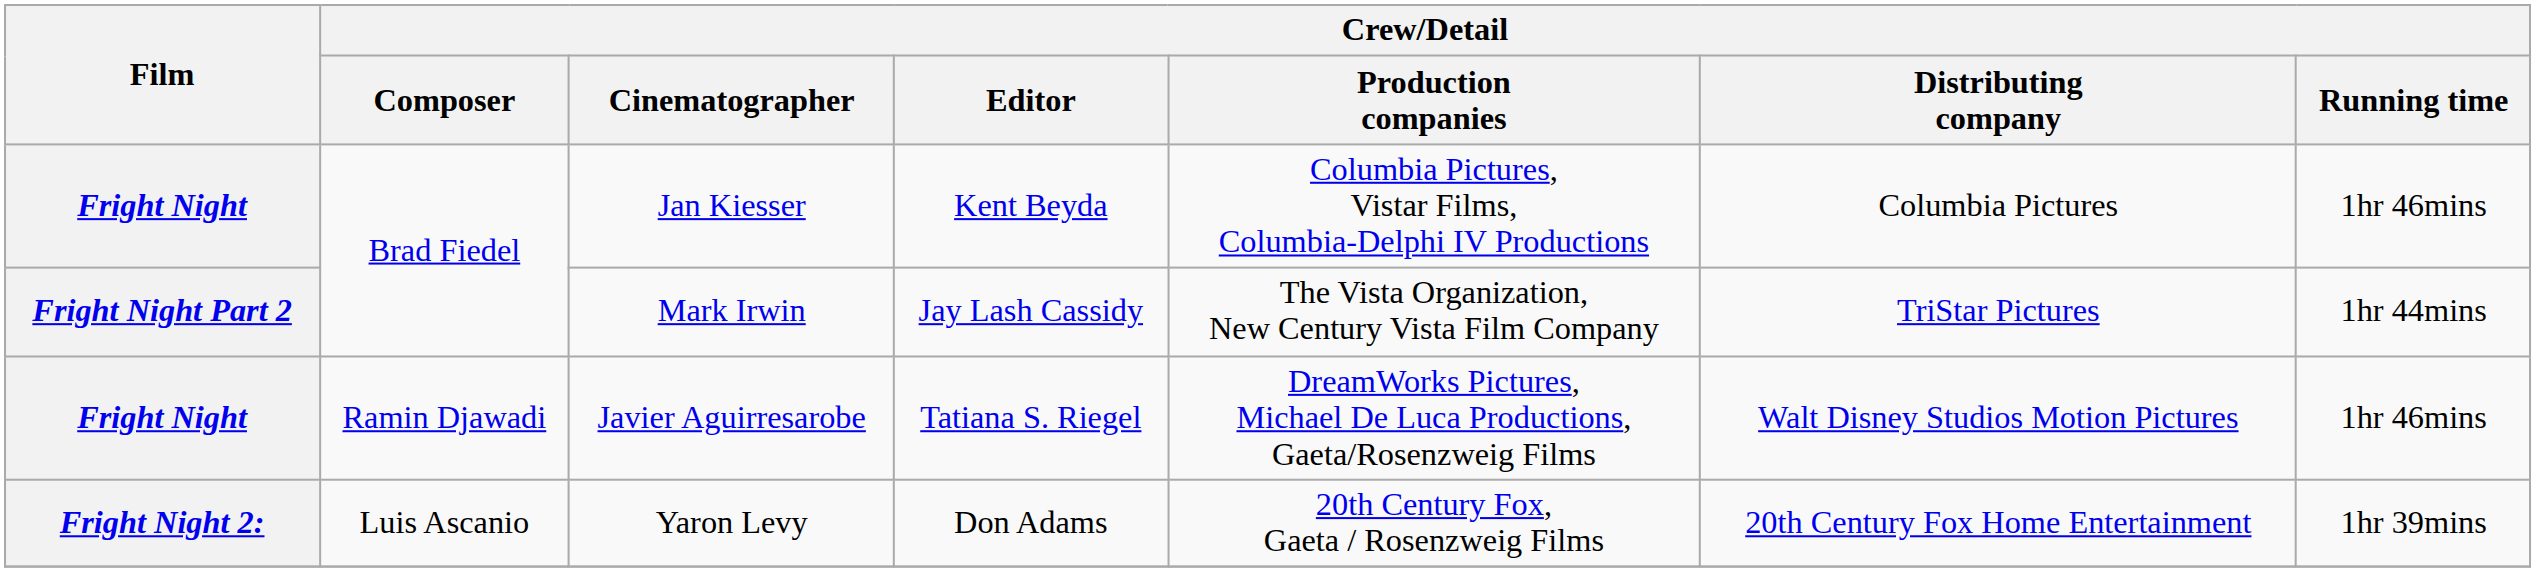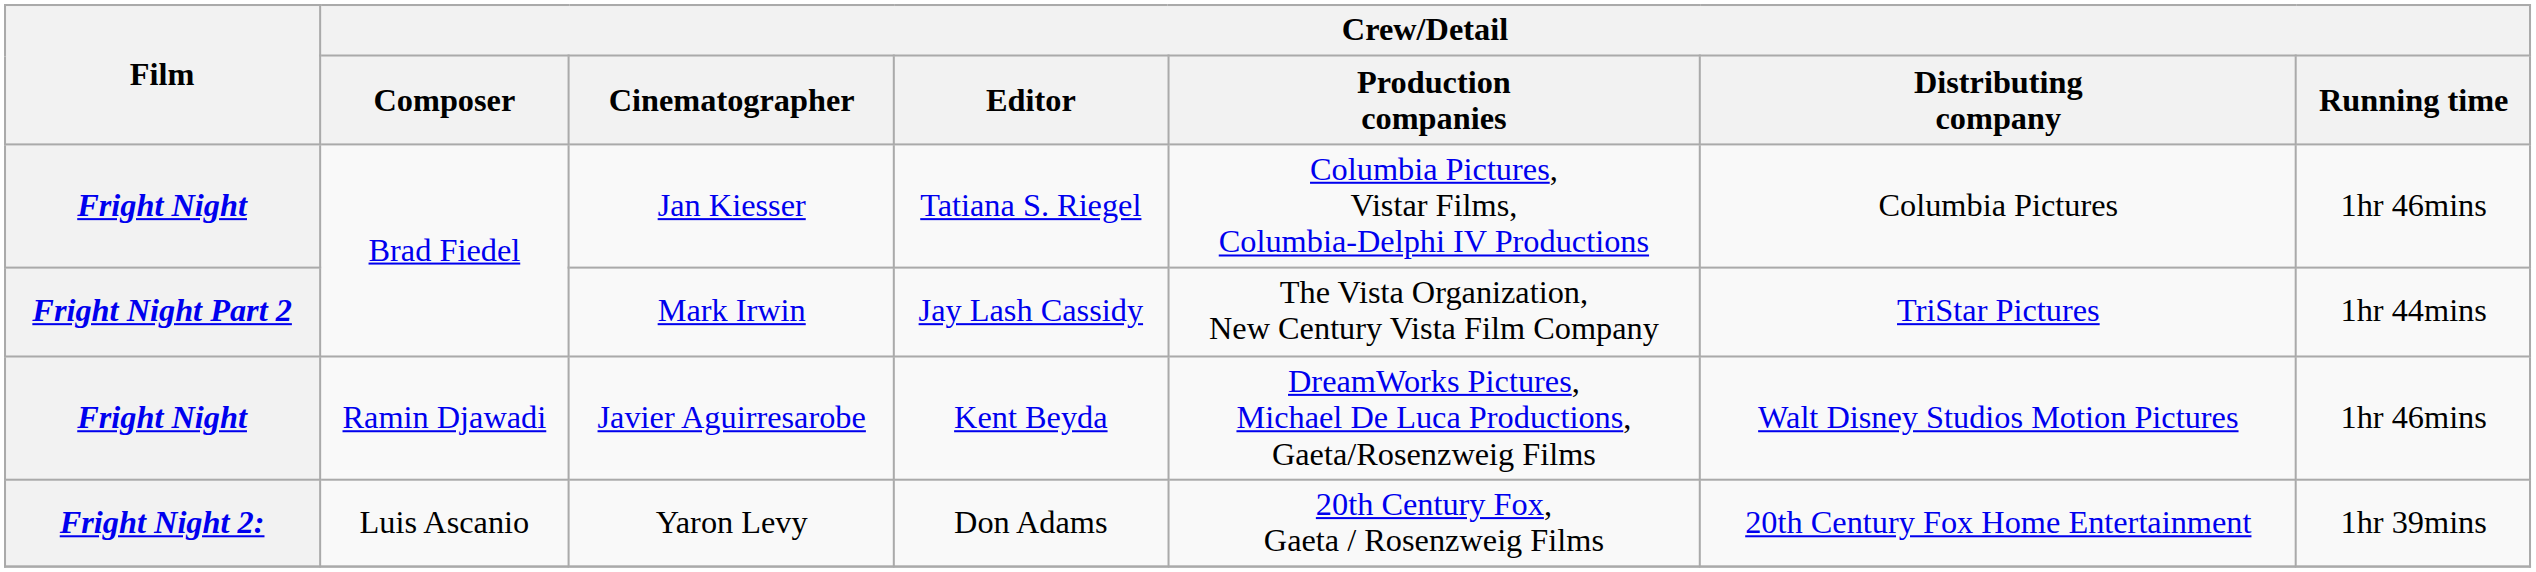(1031, 205) Kent Beyda -> (1031, 205) Tatiana S. Riegel
(1031, 416) Tatiana S. Riegel -> (1031, 416) Kent Beyda
